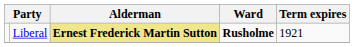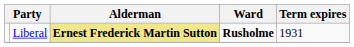(291, 33) 1921 -> (291, 33) 1931
